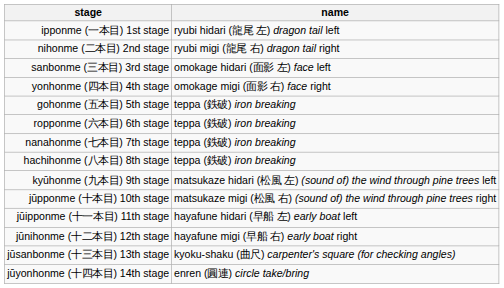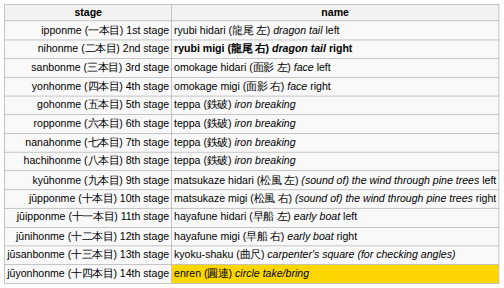(257, 49) normal -> (263, 49) bold
(242, 273) no background -> (242, 273) gold background
